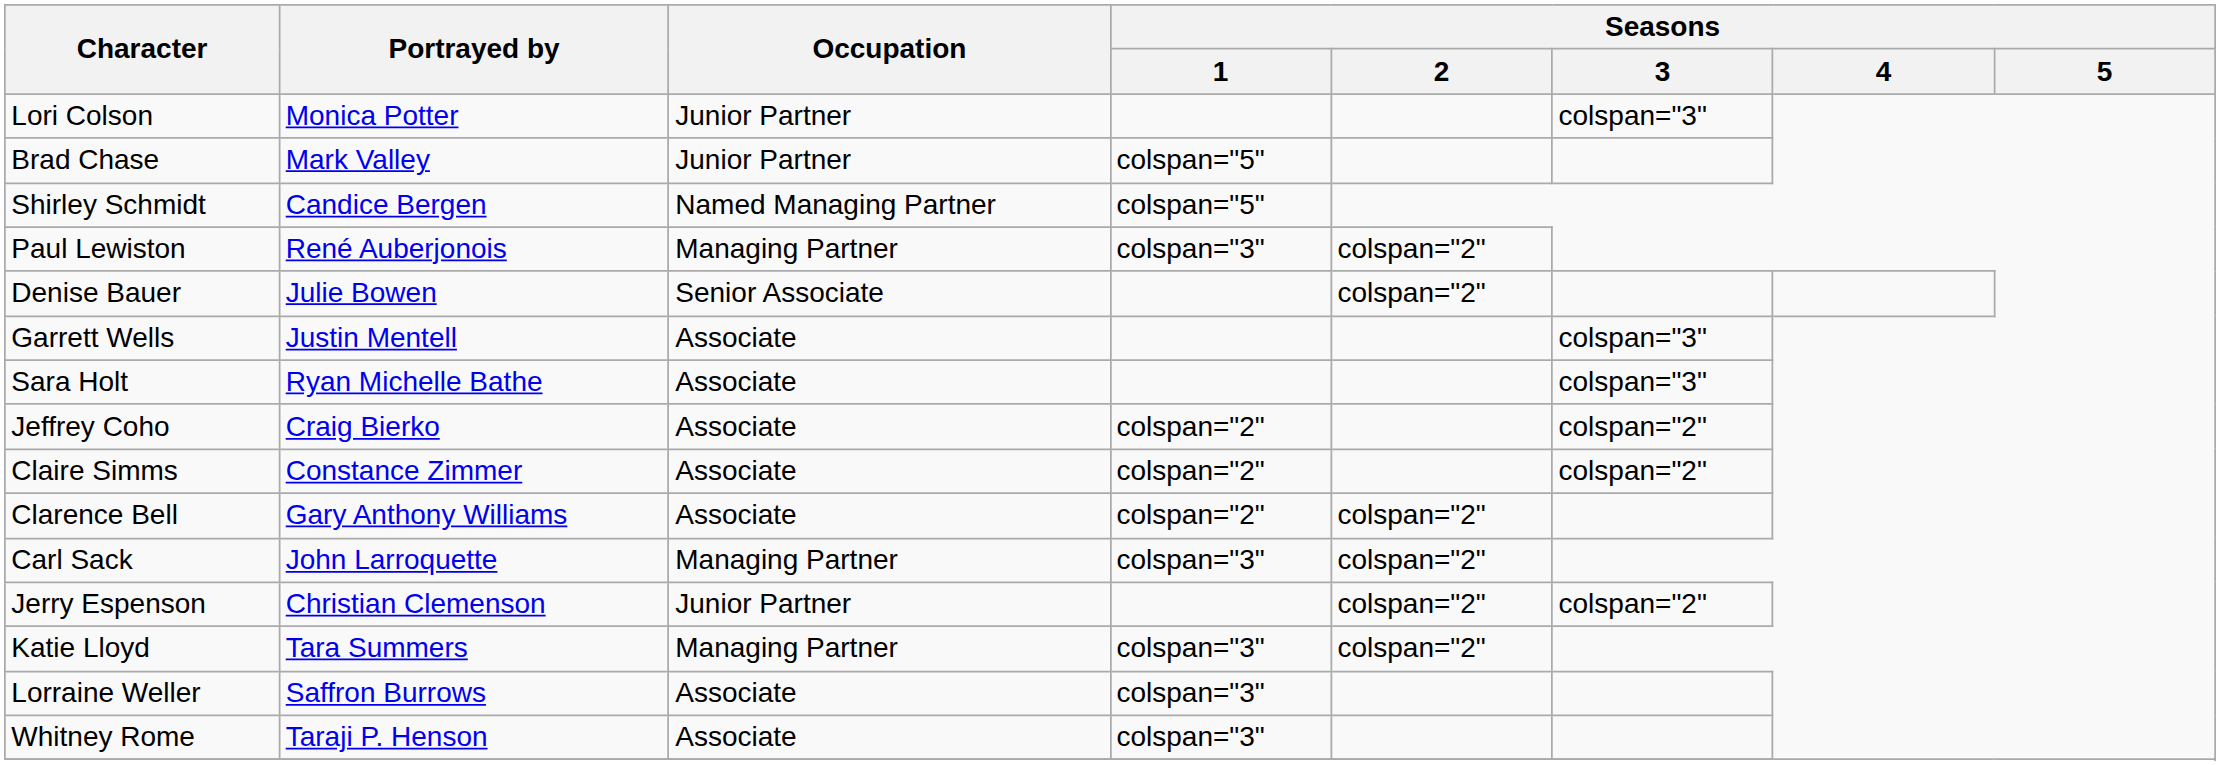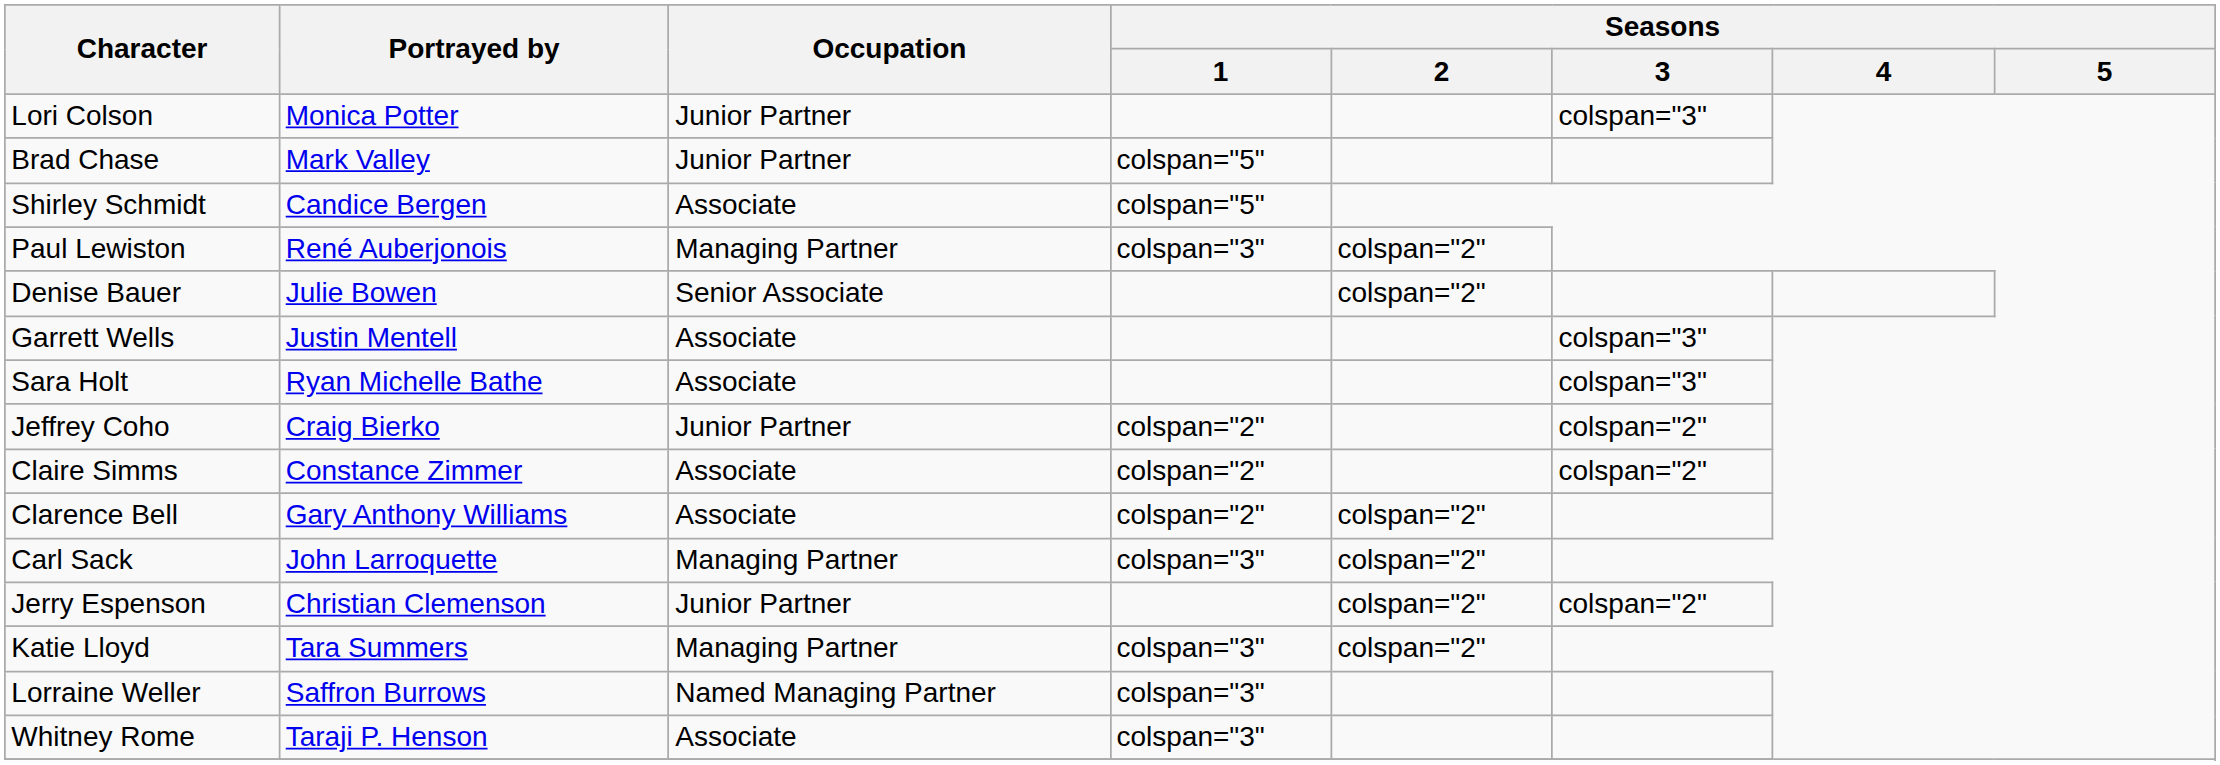(836, 204) Named Managing Partner -> (736, 204) Associate
(736, 426) Associate -> (763, 426) Junior Partner
(736, 692) Associate -> (836, 692) Named Managing Partner
